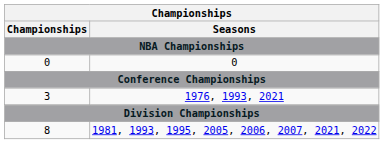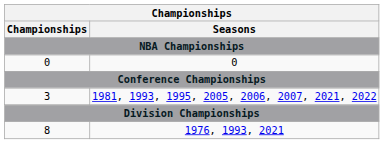(234, 96) 1976, 1993, 2021 -> (234, 96) 1981, 1993, 1995, 2005, 2006, 2007, 2021, 2022
(234, 130) 1981, 1993, 1995, 2005, 2006, 2007, 2021, 2022 -> (234, 130) 1976, 1993, 2021
